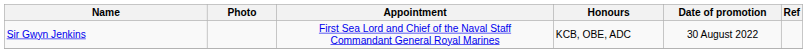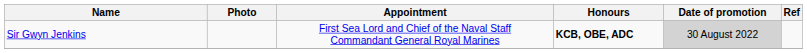(593, 34) normal -> (595, 34) bold
(722, 34) no background -> (722, 34) lightgrey background
